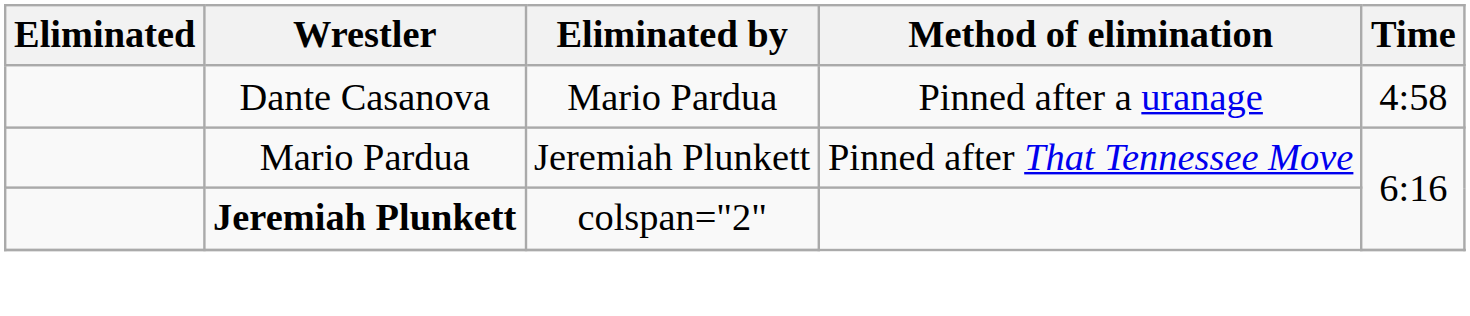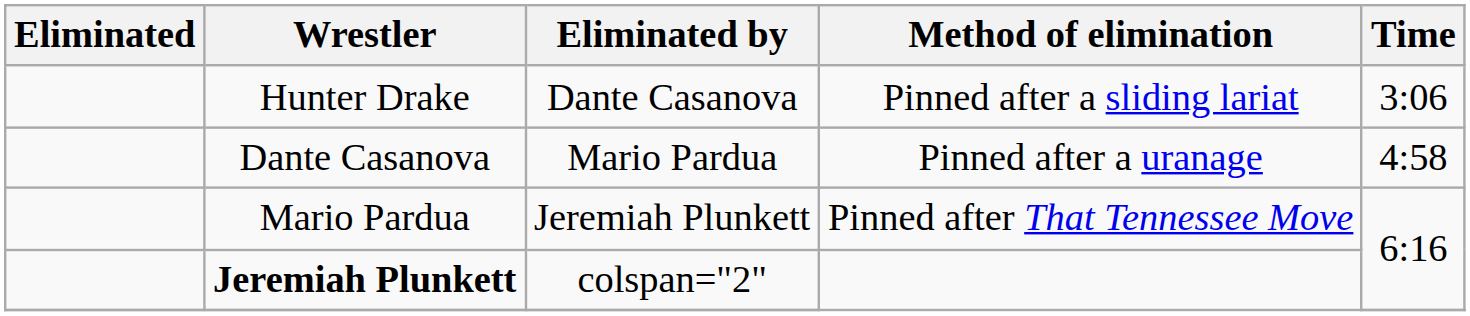+ row: (365, 95)
